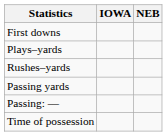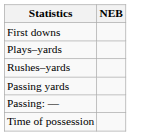- column: (115, 13)
